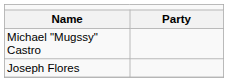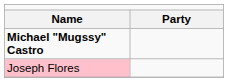(52, 44) normal -> (57, 44) bold
(43, 68) no background -> (43, 68) pink background
